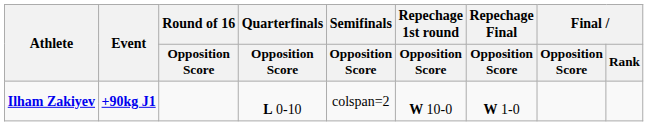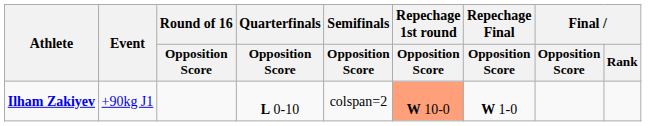(129, 101) bold -> (127, 101) normal
(431, 109) no background -> (428, 109) lightsalmon background
